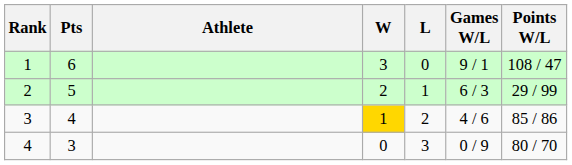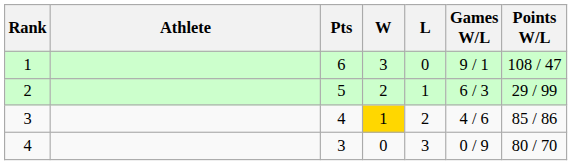columns swapped: (227, 28) <-> (72, 28)
